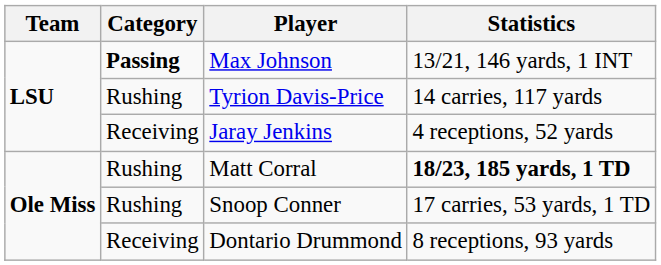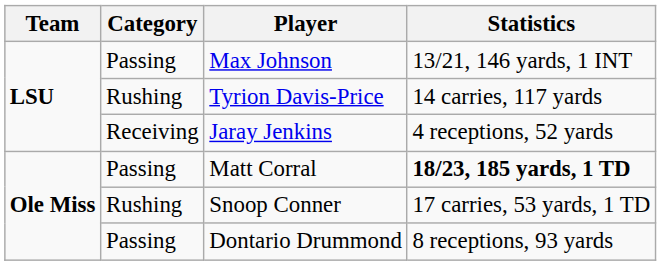(143, 59) bold -> (141, 59) normal
(144, 168) Rushing -> (141, 168) Passing
(152, 241) Receiving -> (141, 241) Passing
